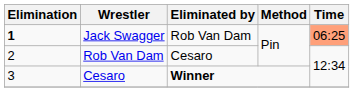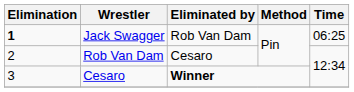(329, 35) lightsalmon background -> (329, 35) no background
